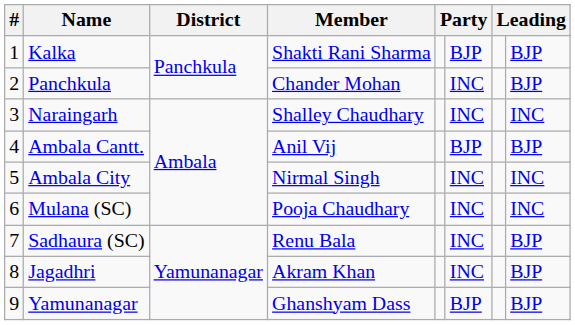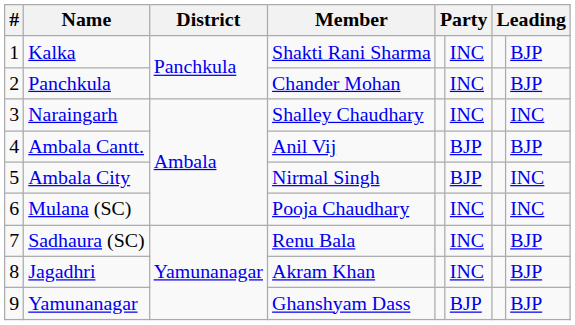(466, 51) BJP -> (467, 51) INC
(467, 177) INC -> (466, 177) BJP
